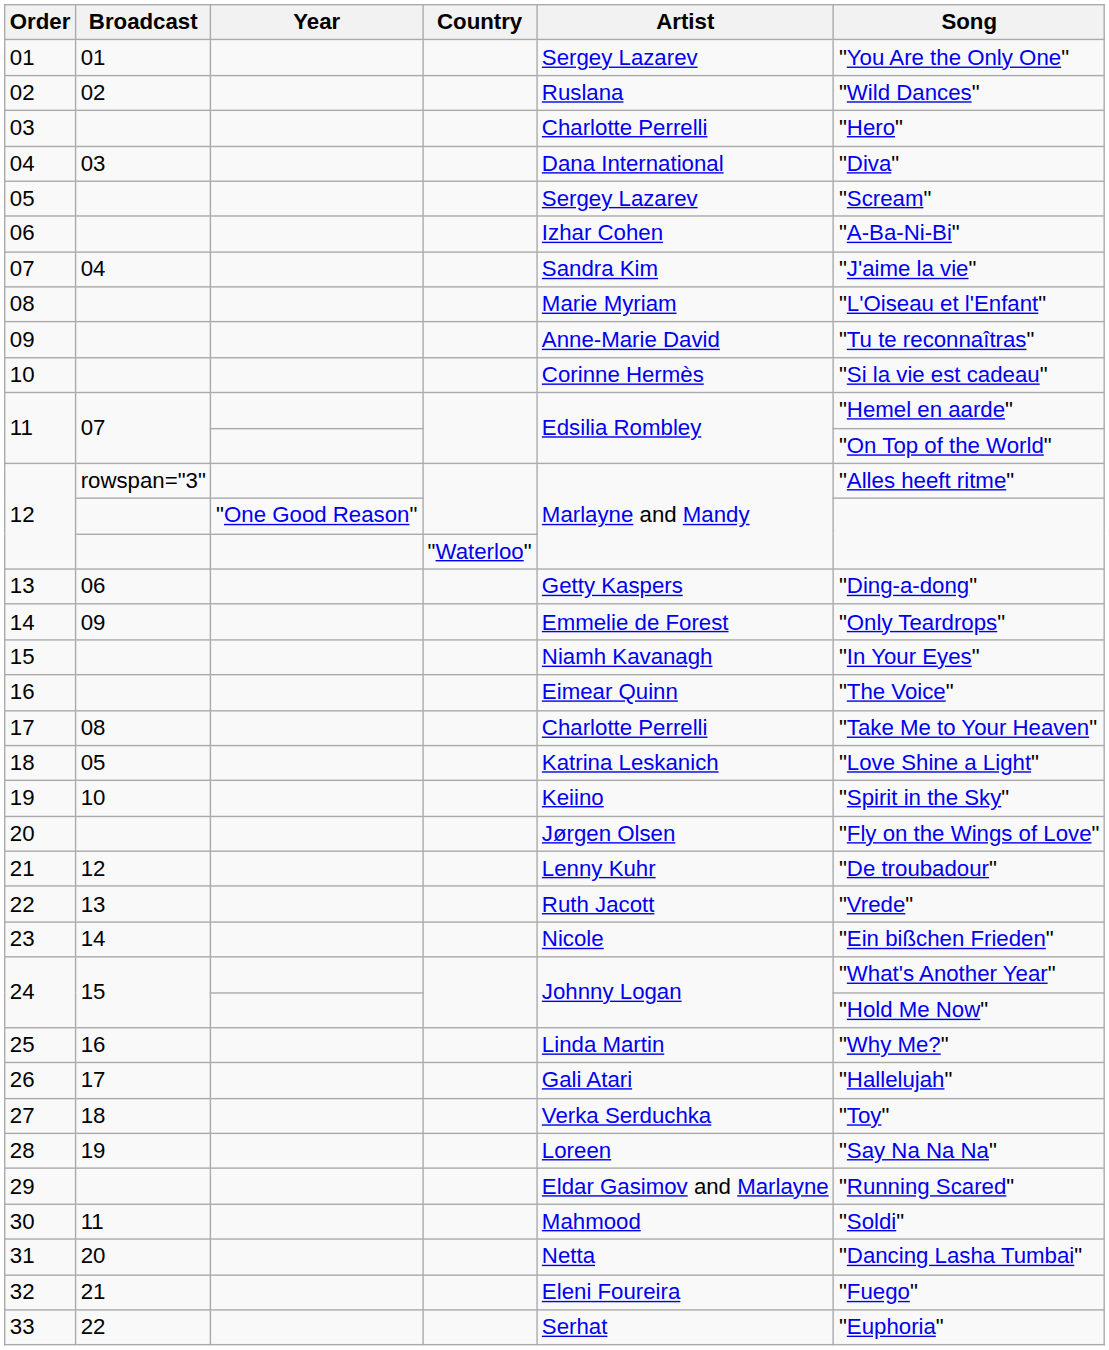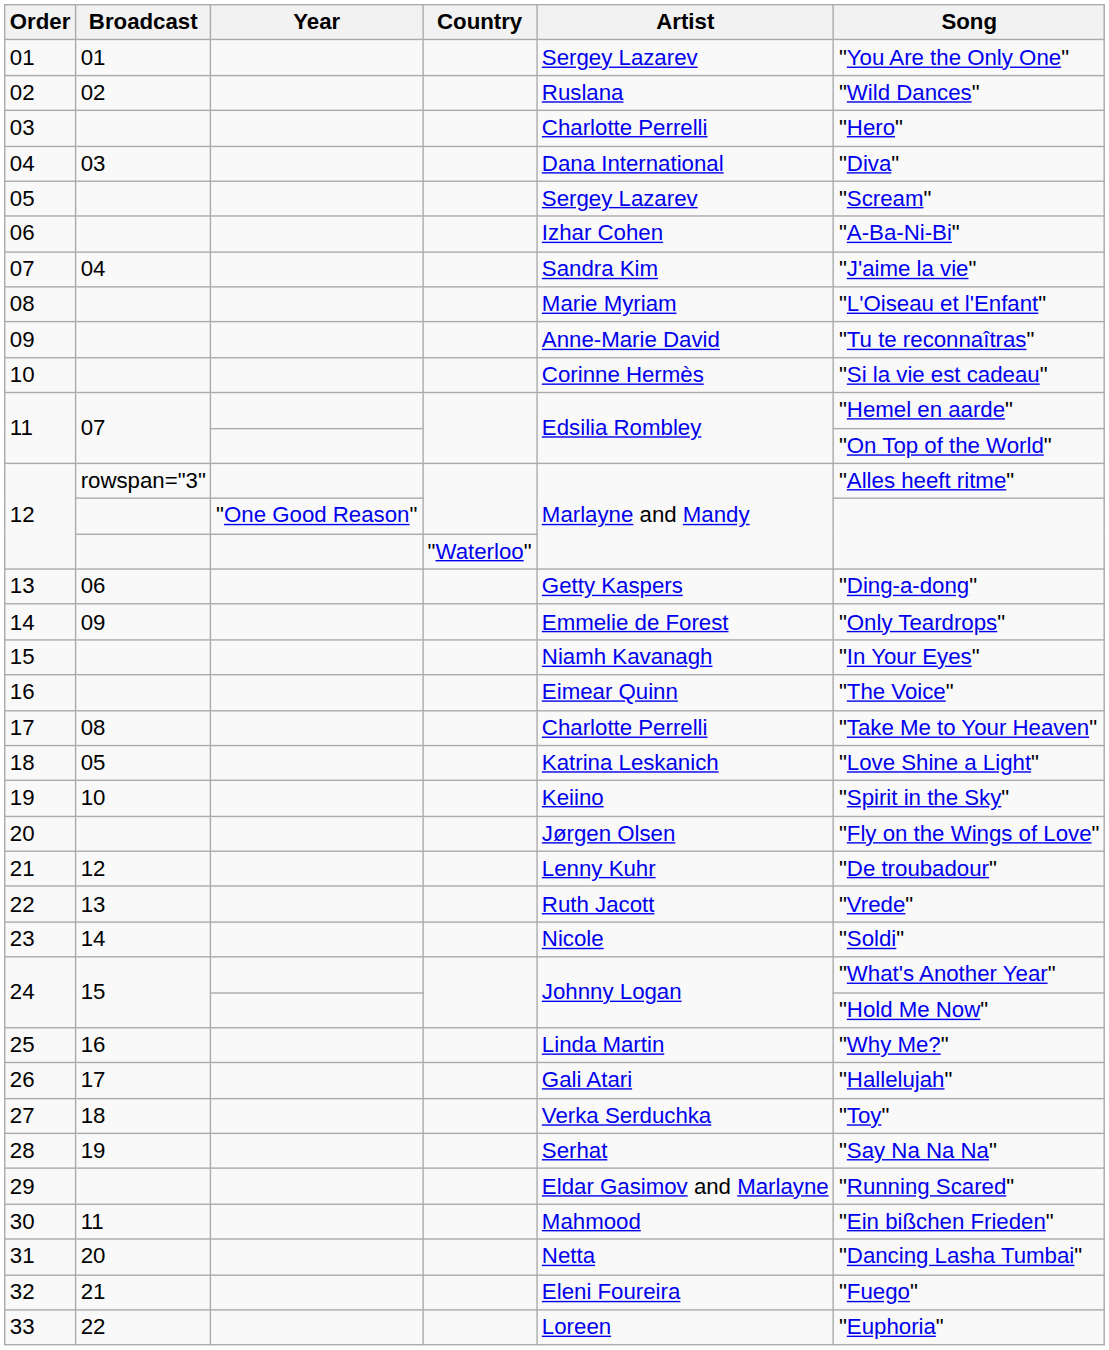(946, 939) "Ein bißchen Frieden" -> (872, 939) "Soldi"
(576, 1150) Loreen -> (575, 1150) Serhat
(872, 1221) "Soldi" -> (946, 1221) "Ein bißchen Frieden"
(575, 1327) Serhat -> (576, 1327) Loreen
